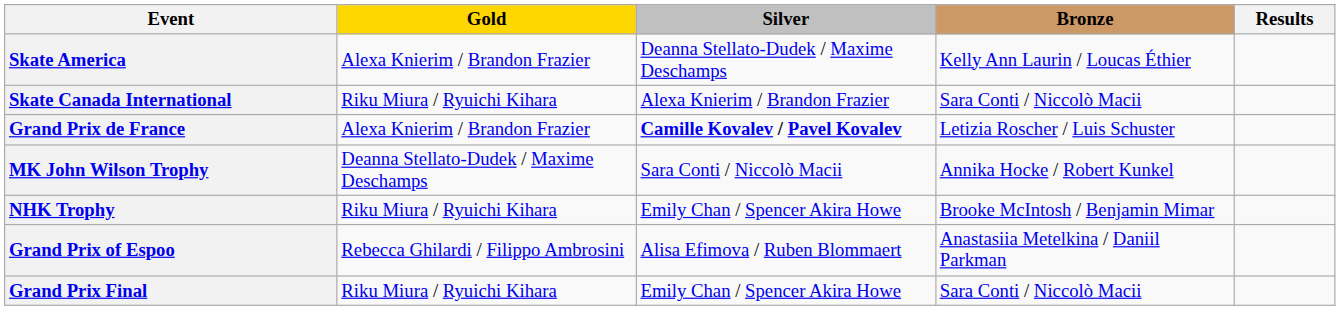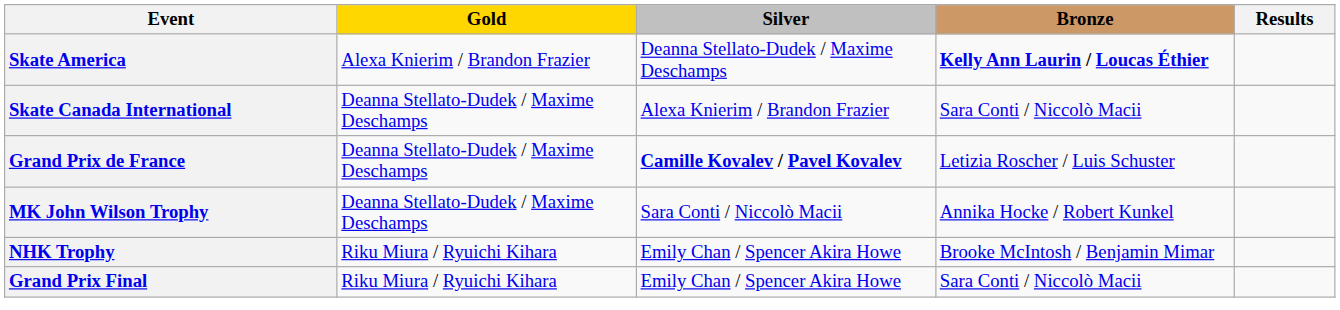(1065, 59) normal -> (1074, 59) bold
(449, 99) Riku Miura / Ryuichi Kihara -> (467, 110) Deanna Stellato-Dudek / Maxime Deschamps
(466, 129) Alexa Knierim / Brandon Frazier -> (467, 161) Deanna Stellato-Dudek / Maxime Deschamps
- row: (92, 250)
